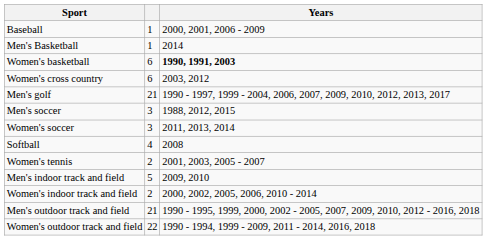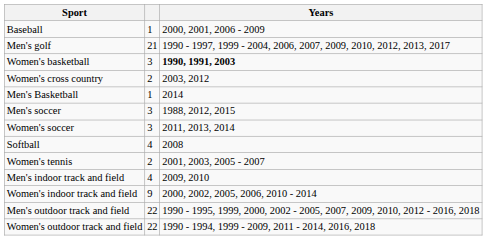rows swapped: (42, 45) <-> (29, 95)
(150, 62) 6 -> (150, 62) 3
(150, 78) 6 -> (150, 78) 2
(150, 177) 5 -> (150, 177) 4
(150, 194) 2 -> (150, 194) 9
(152, 210) 21 -> (152, 210) 22
